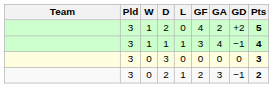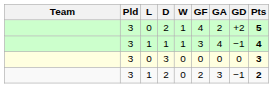columns swapped: (149, 12) <-> (183, 12)
